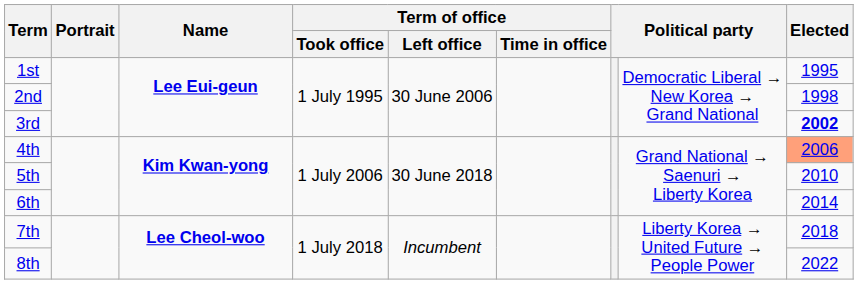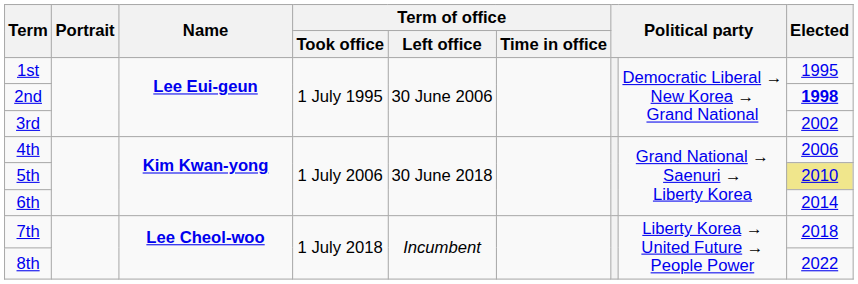(820, 96) normal -> (820, 96) bold
(820, 123) bold -> (820, 123) normal
(820, 149) lightsalmon background -> (820, 149) no background
(820, 176) no background -> (820, 176) khaki background
